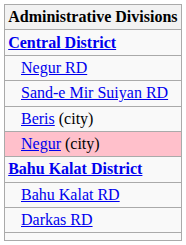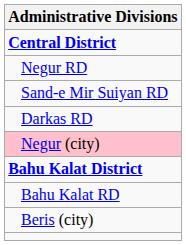(57, 118) Beris (city) -> (57, 118) Darkas RD
(57, 220) Darkas RD -> (57, 220) Beris (city)
